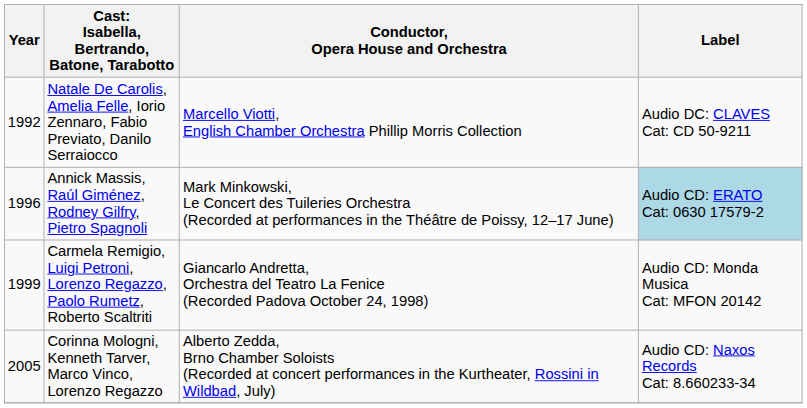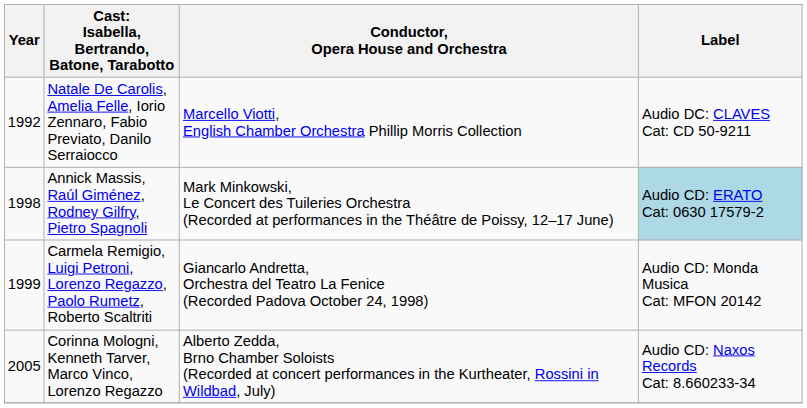(24, 203) 1996 -> (24, 203) 1998
